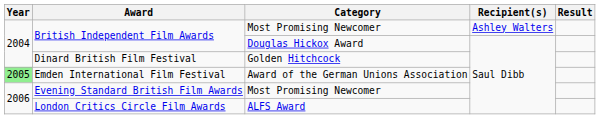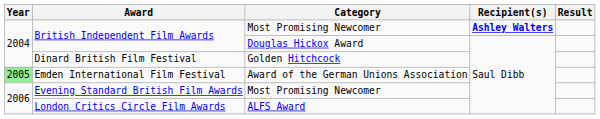(513, 28) normal -> (513, 28) bold
